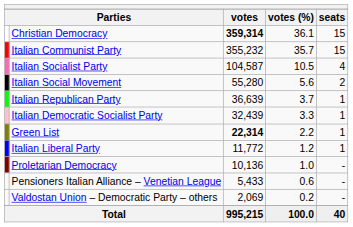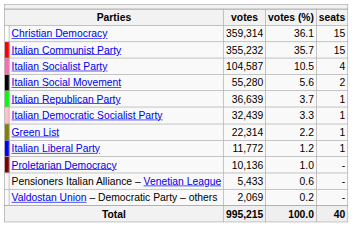(245, 34) bold -> (245, 34) normal
(247, 132) bold -> (247, 132) normal
